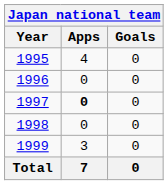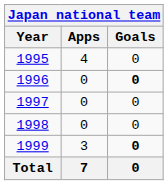(135, 81) normal -> (135, 81) bold
(84, 103) bold -> (84, 103) normal
(135, 146) normal -> (135, 146) bold
